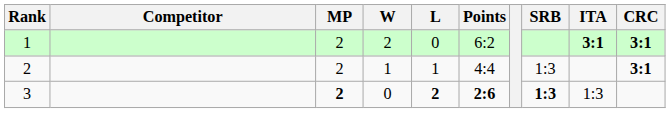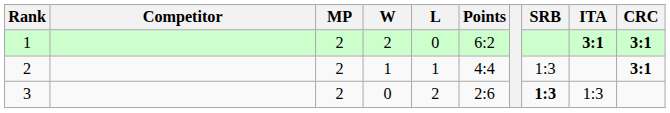(340, 94) bold -> (340, 94) normal
(435, 94) bold -> (435, 94) normal
(485, 94) bold -> (485, 94) normal
